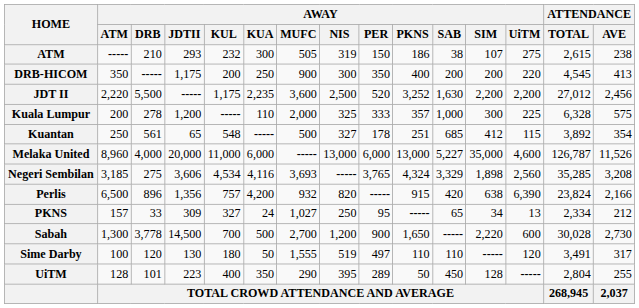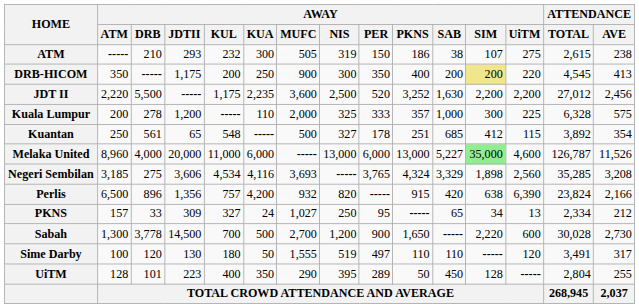(494, 74) no background -> (494, 74) khaki background
(486, 154) no background -> (486, 154) lightgreen background
